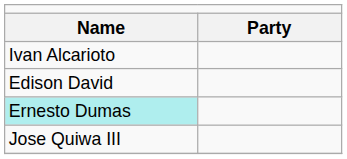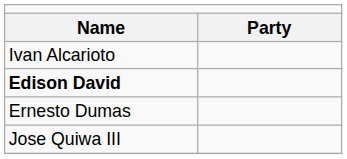(61, 83) normal -> (65, 83) bold
(70, 111) paleturquoise background -> (70, 111) no background
